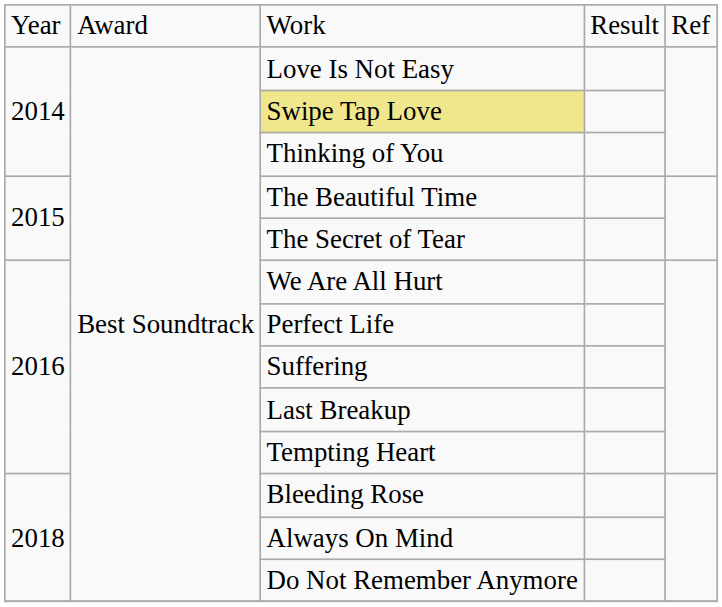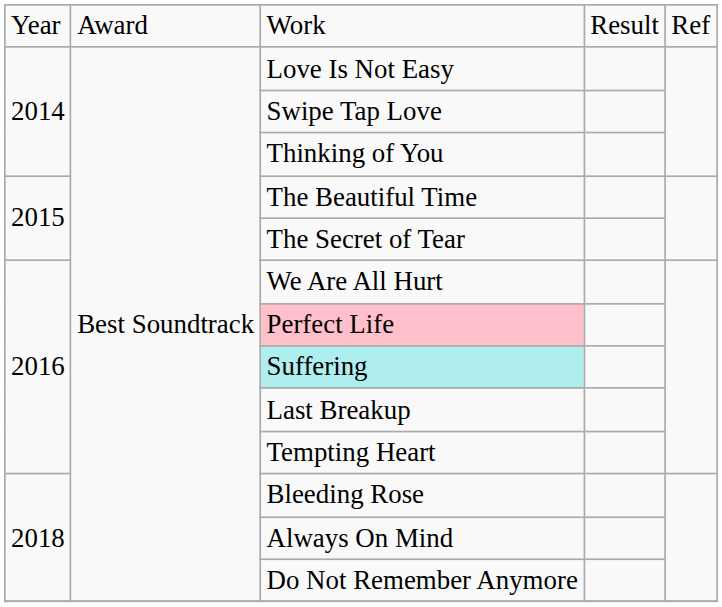(354, 111) khaki background -> (354, 111) no background
(330, 324) no background -> (330, 324) pink background
(317, 366) no background -> (317, 366) paleturquoise background
